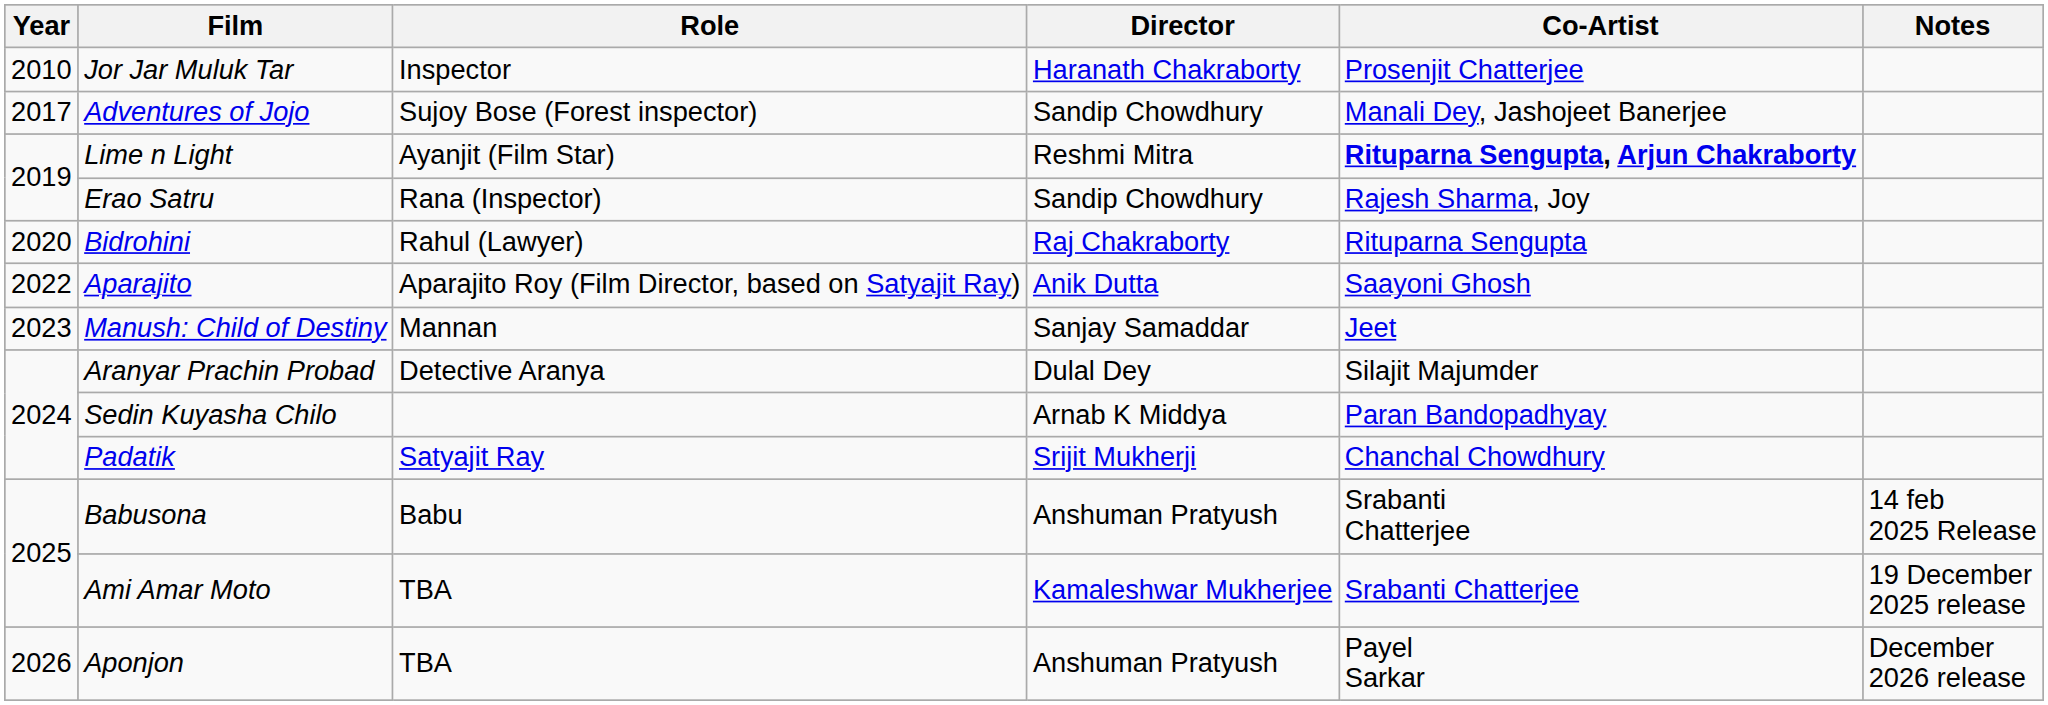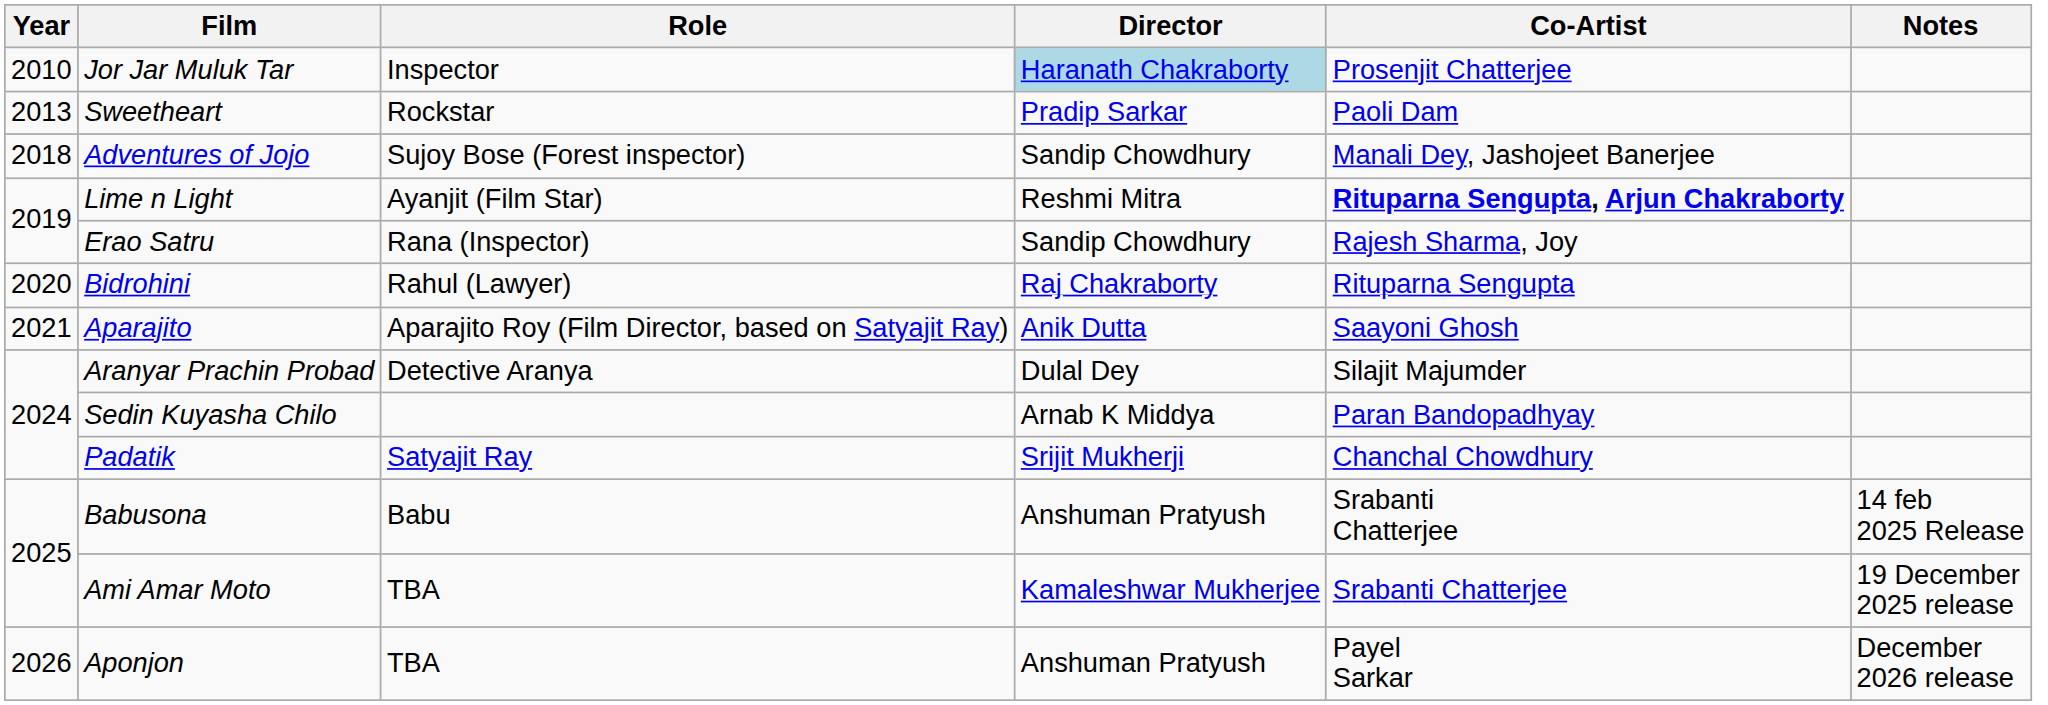(1167, 69) no background -> (1155, 69) lightblue background
+ row: (153, 112)
(41, 112) 2017 -> (41, 155) 2018
(41, 284) 2022 -> (41, 328) 2021
- row: (235, 328)
